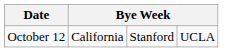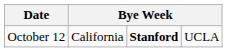(152, 36) normal -> (154, 36) bold
